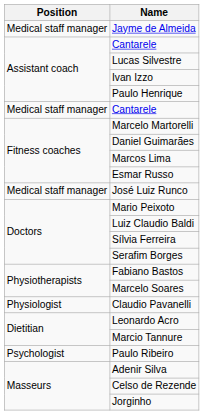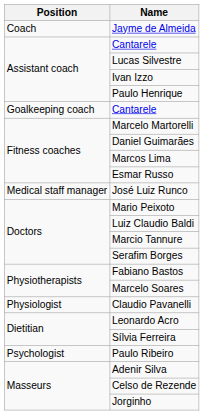(57, 28) Medical staff manager -> (21, 28) Coach
(57, 110) Medical staff manager -> (51, 110) Goalkeeping coach
(144, 239) Sílvia Ferreira -> (147, 239) Marcio Tannure
(147, 337) Marcio Tannure -> (144, 337) Sílvia Ferreira
